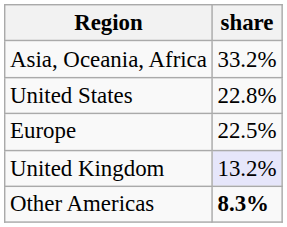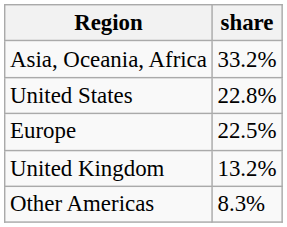(247, 167) lavender background -> (247, 167) no background
(243, 204) bold -> (241, 204) normal
